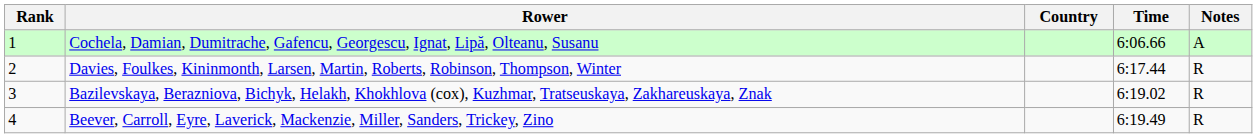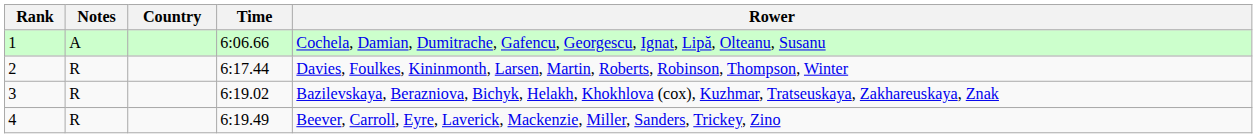columns swapped: (545, 17) <-> (1220, 17)
